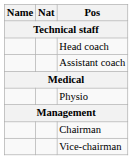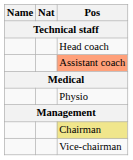(92, 63) no background -> (92, 63) lightsalmon background
(80, 130) no background -> (80, 130) khaki background
